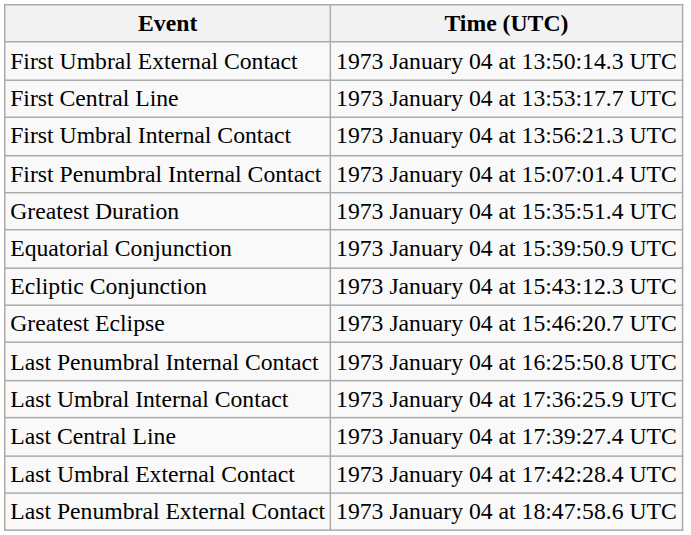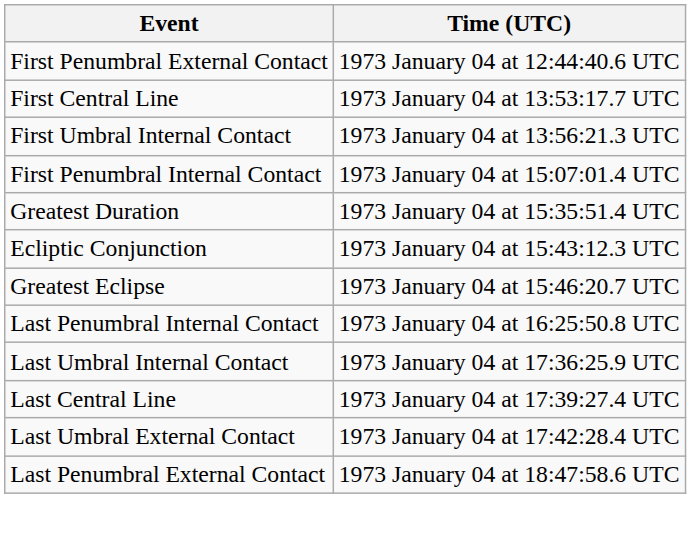+ row: (169, 60)
- row: (154, 60)
- row: (121, 248)
